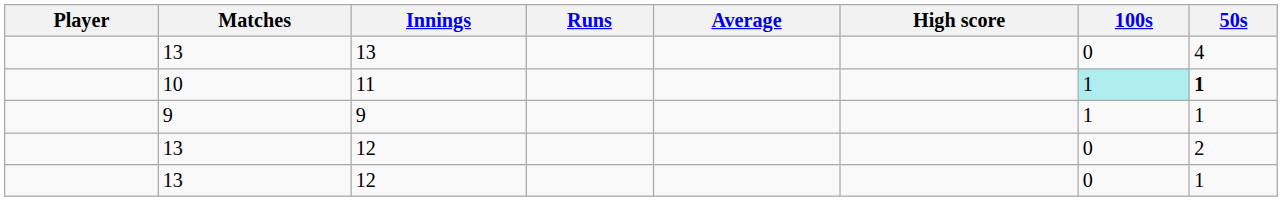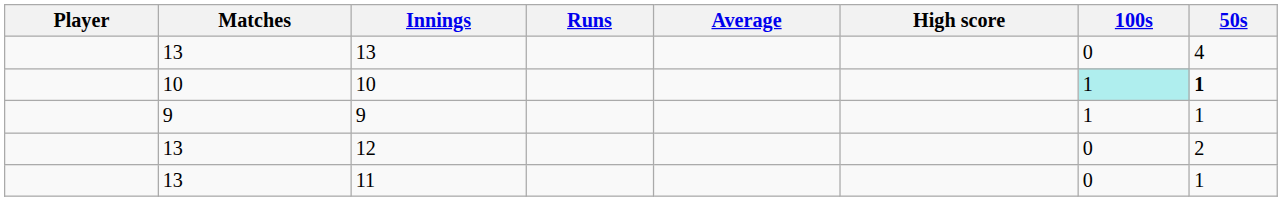(365, 84) 11 -> (366, 84) 10
(366, 180) 12 -> (365, 180) 11
